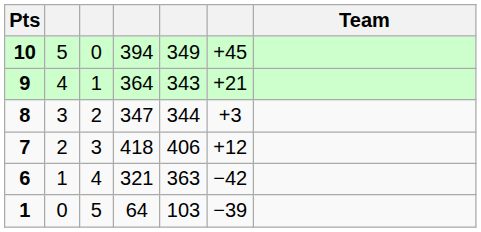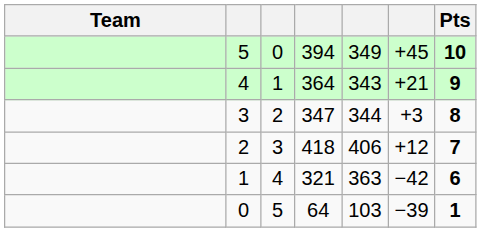columns swapped: (364, 20) <-> (25, 20)
